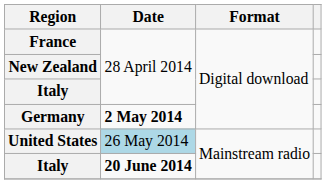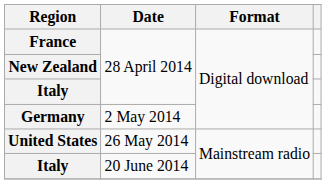(143, 116) bold -> (143, 116) normal
(146, 141) lightblue background -> (146, 141) no background
(148, 166) bold -> (146, 166) normal
